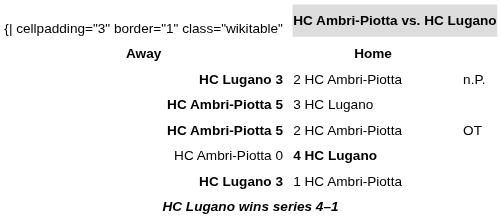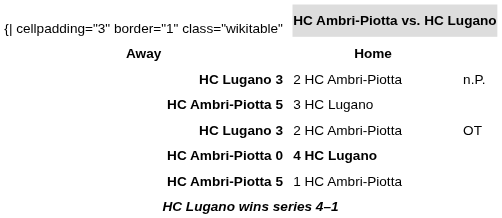(225, 130) HC Ambri-Piotta 5 -> (241, 130) HC Lugano 3
(229, 155) normal -> (225, 155) bold
(241, 181) HC Lugano 3 -> (225, 181) HC Ambri-Piotta 5
